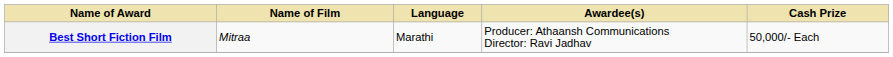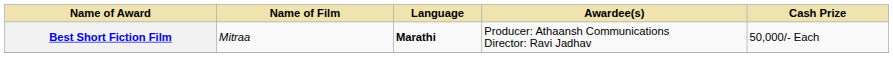(415, 37) normal -> (416, 37) bold
